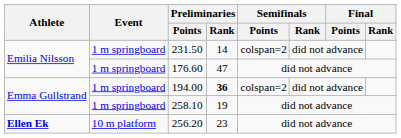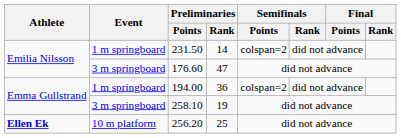(129, 68) 1 m springboard -> (129, 68) 3 m springboard
(222, 87) bold -> (222, 87) normal
(129, 105) 1 m springboard -> (129, 105) 3 m springboard
(222, 124) 23 -> (222, 124) 25
